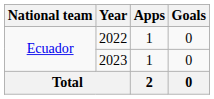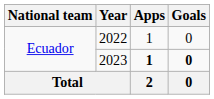(149, 60) normal -> (149, 60) bold
(189, 60) normal -> (189, 60) bold
